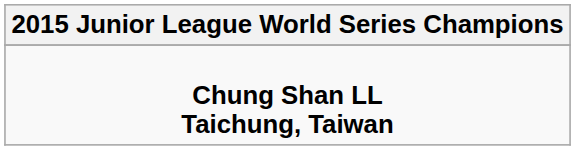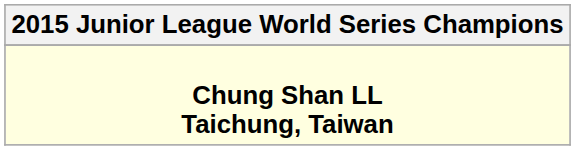(288, 109) no background -> (288, 109) lightyellow background
